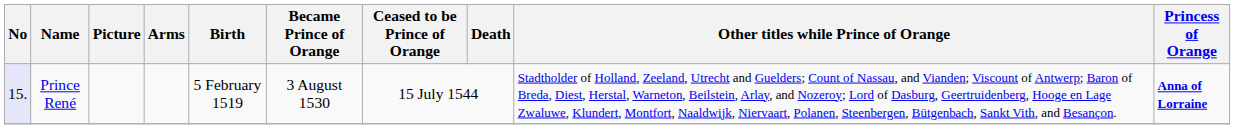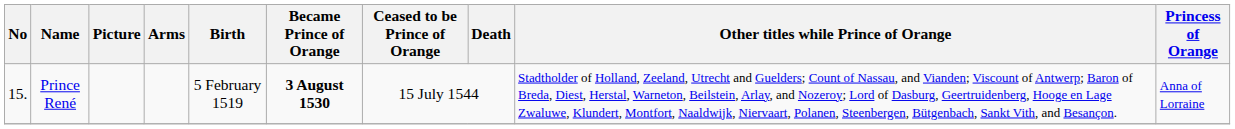(18, 93) lavender background -> (18, 93) no background
(314, 93) normal -> (315, 93) bold
(1182, 93) bold -> (1182, 94) normal
